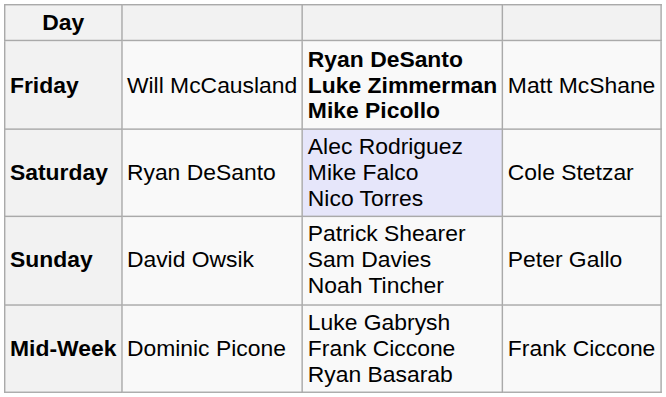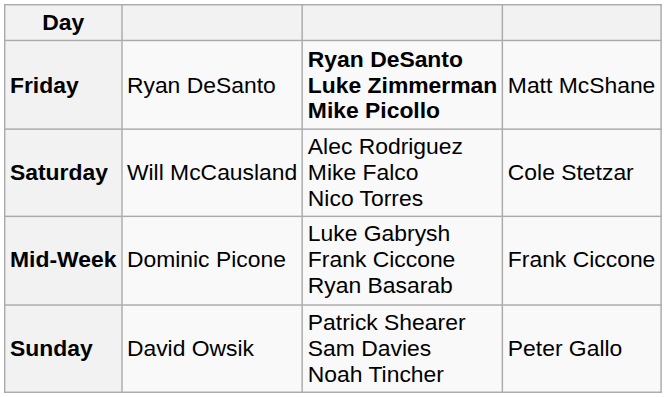(212, 84) Will McCausland -> (201, 84) Ryan DeSanto
(201, 172) Ryan DeSanto -> (212, 172) Will McCausland
(385, 172) lavender background -> (385, 172) no background
rows swapped: (51, 260) <-> (63, 347)
